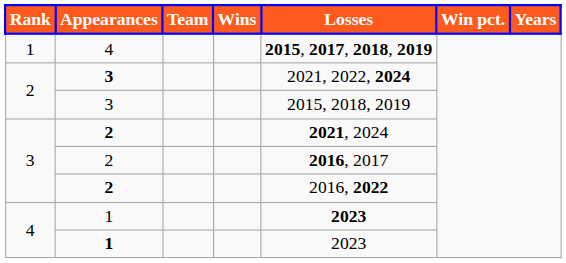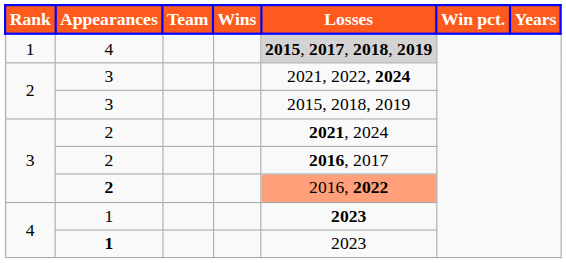(349, 48) no background -> (349, 48) lightgrey background
(109, 76) bold -> (109, 76) normal
(109, 132) bold -> (109, 132) normal
(349, 188) no background -> (349, 188) lightsalmon background
